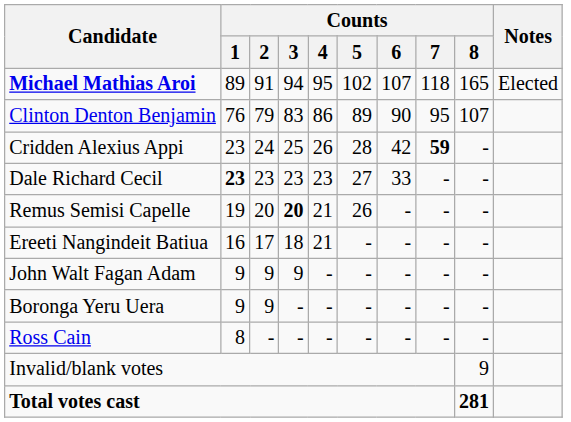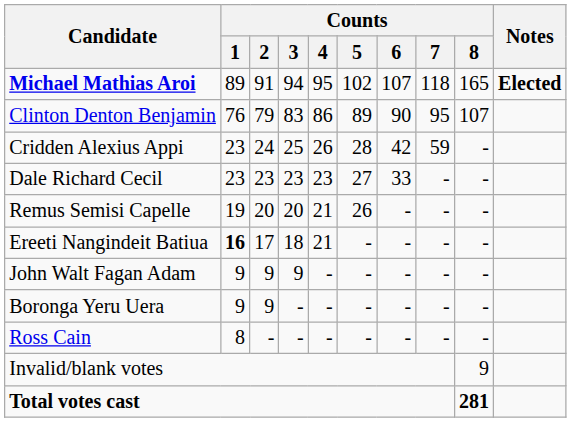(528, 83) normal -> (530, 83) bold
(440, 147) bold -> (440, 147) normal
(235, 178) bold -> (235, 178) normal
(294, 210) bold -> (294, 210) normal
(235, 242) normal -> (235, 242) bold
